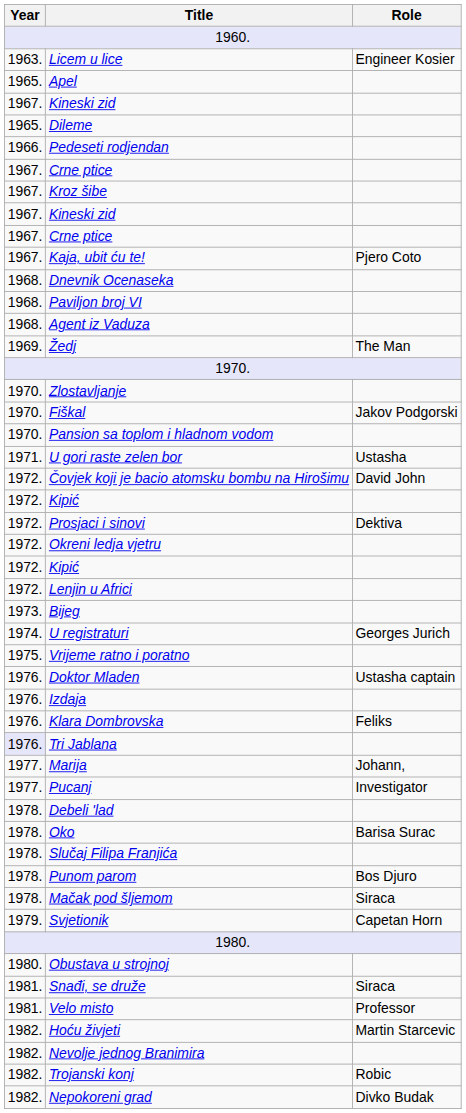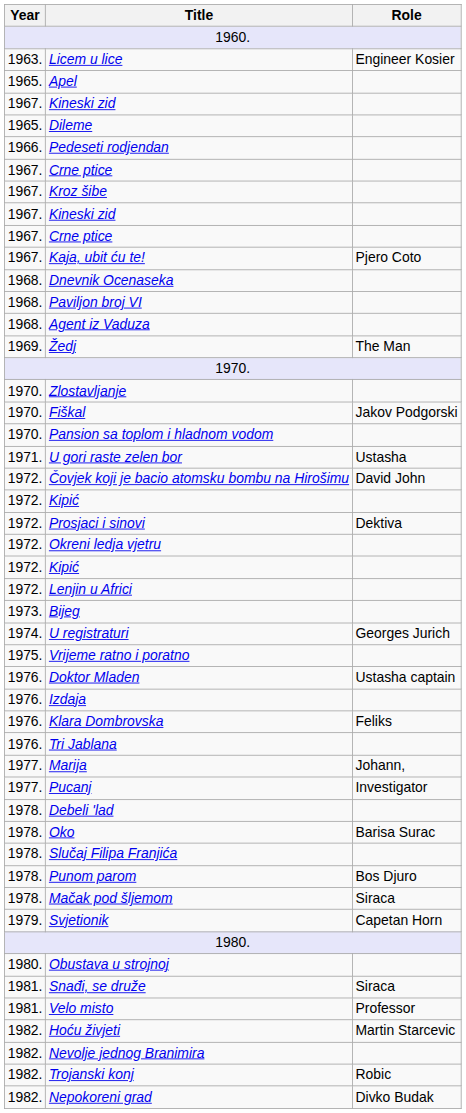(25, 744) lavender background -> (25, 744) no background
